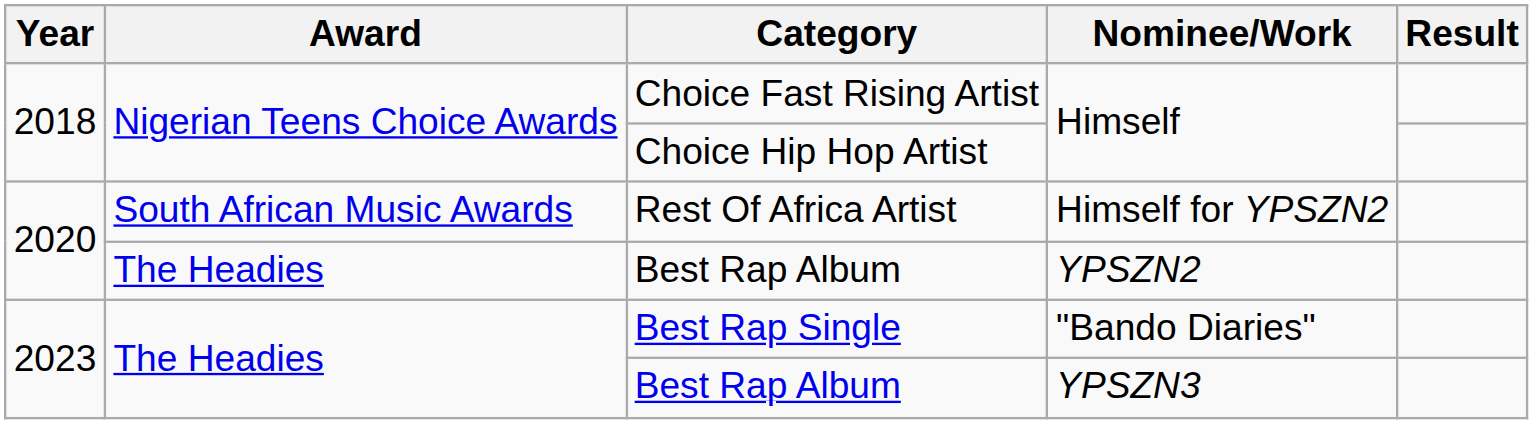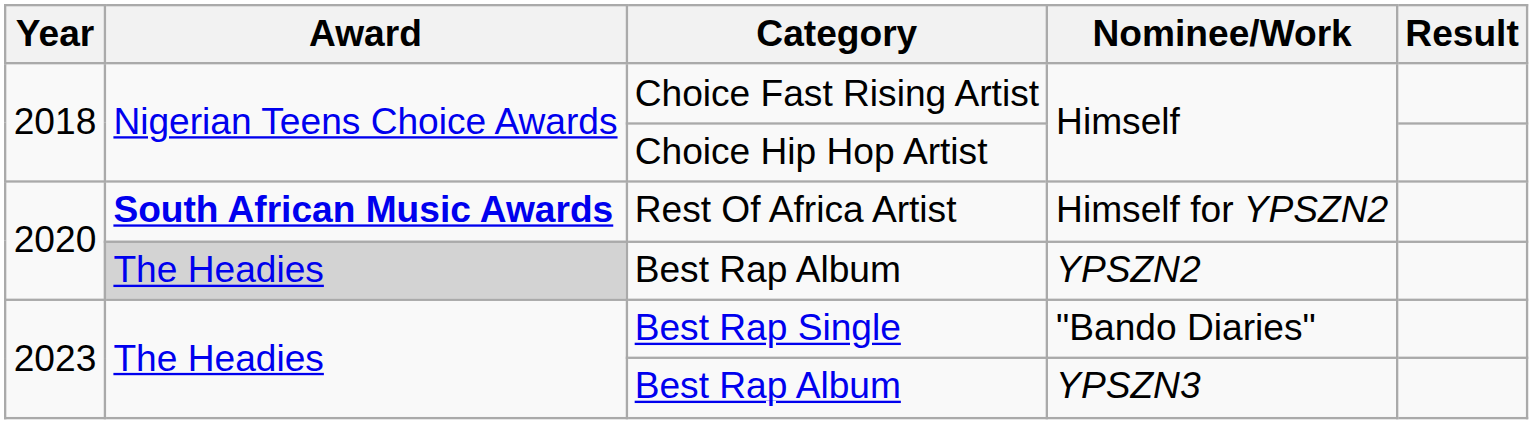(343, 210) normal -> (363, 210) bold
(219, 269) no background -> (219, 269) lightgrey background
